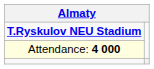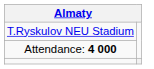(74, 31) bold -> (70, 31) normal
(74, 49) lightyellow background -> (70, 49) no background
